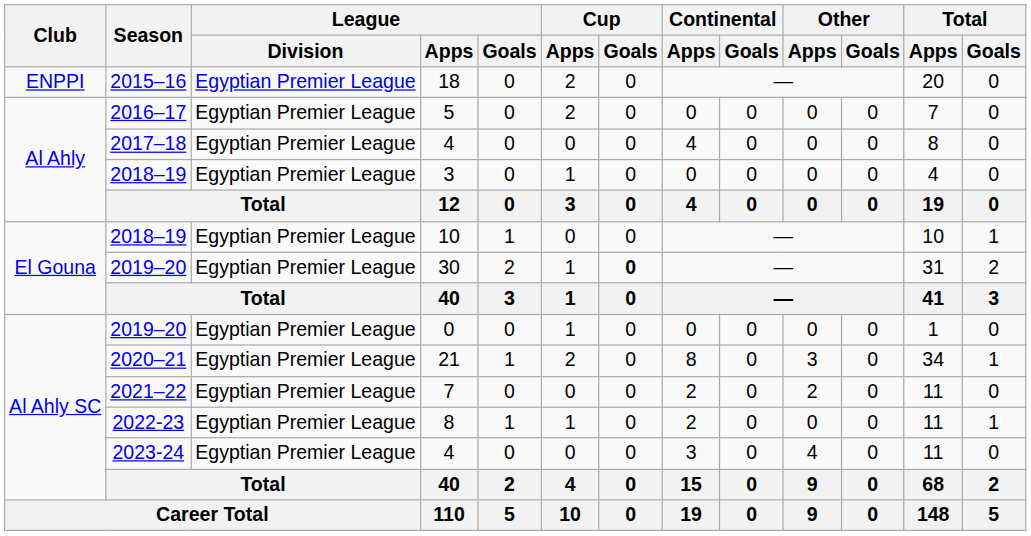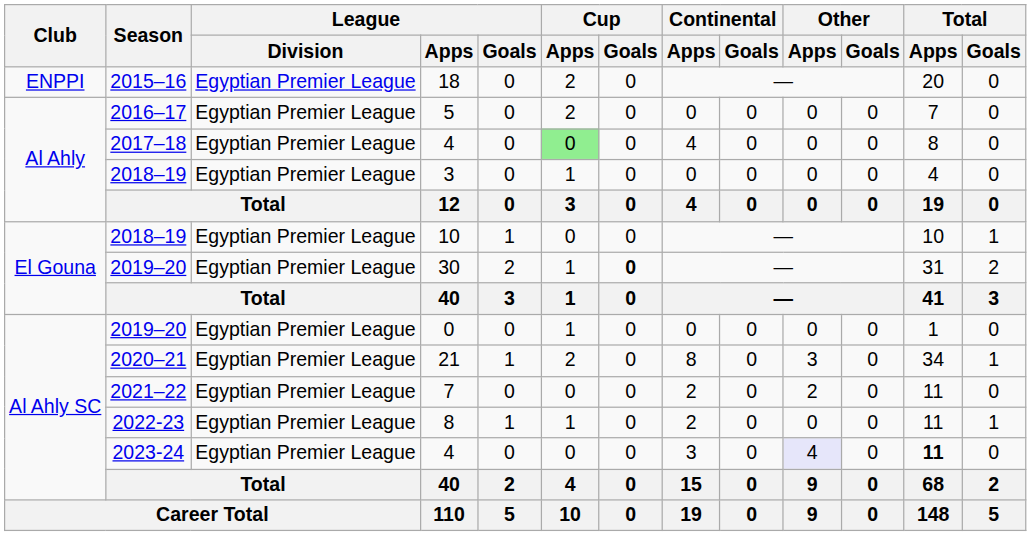(570, 143) no background -> (570, 143) lightgreen background
(812, 453) no background -> (812, 453) lavender background
(933, 453) normal -> (933, 453) bold
